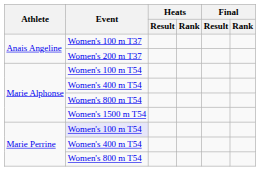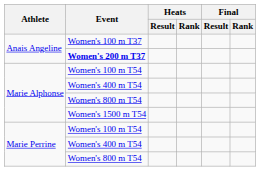(105, 56) normal -> (107, 56) bold
(105, 130) lavender background -> (105, 130) no background
